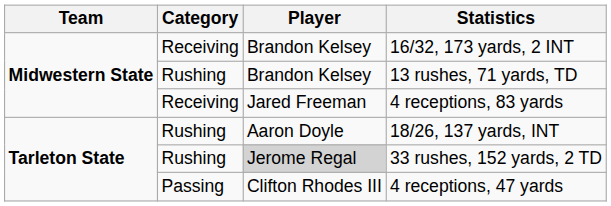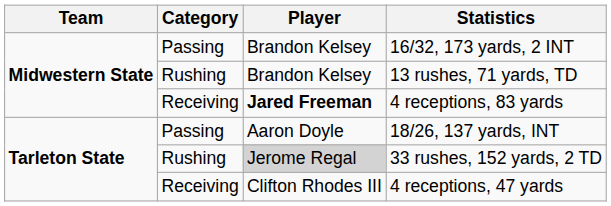(200, 46) Receiving -> (193, 46) Passing
(307, 102) normal -> (309, 102) bold
(194, 130) Rushing -> (193, 130) Passing
(193, 186) Passing -> (200, 186) Receiving
